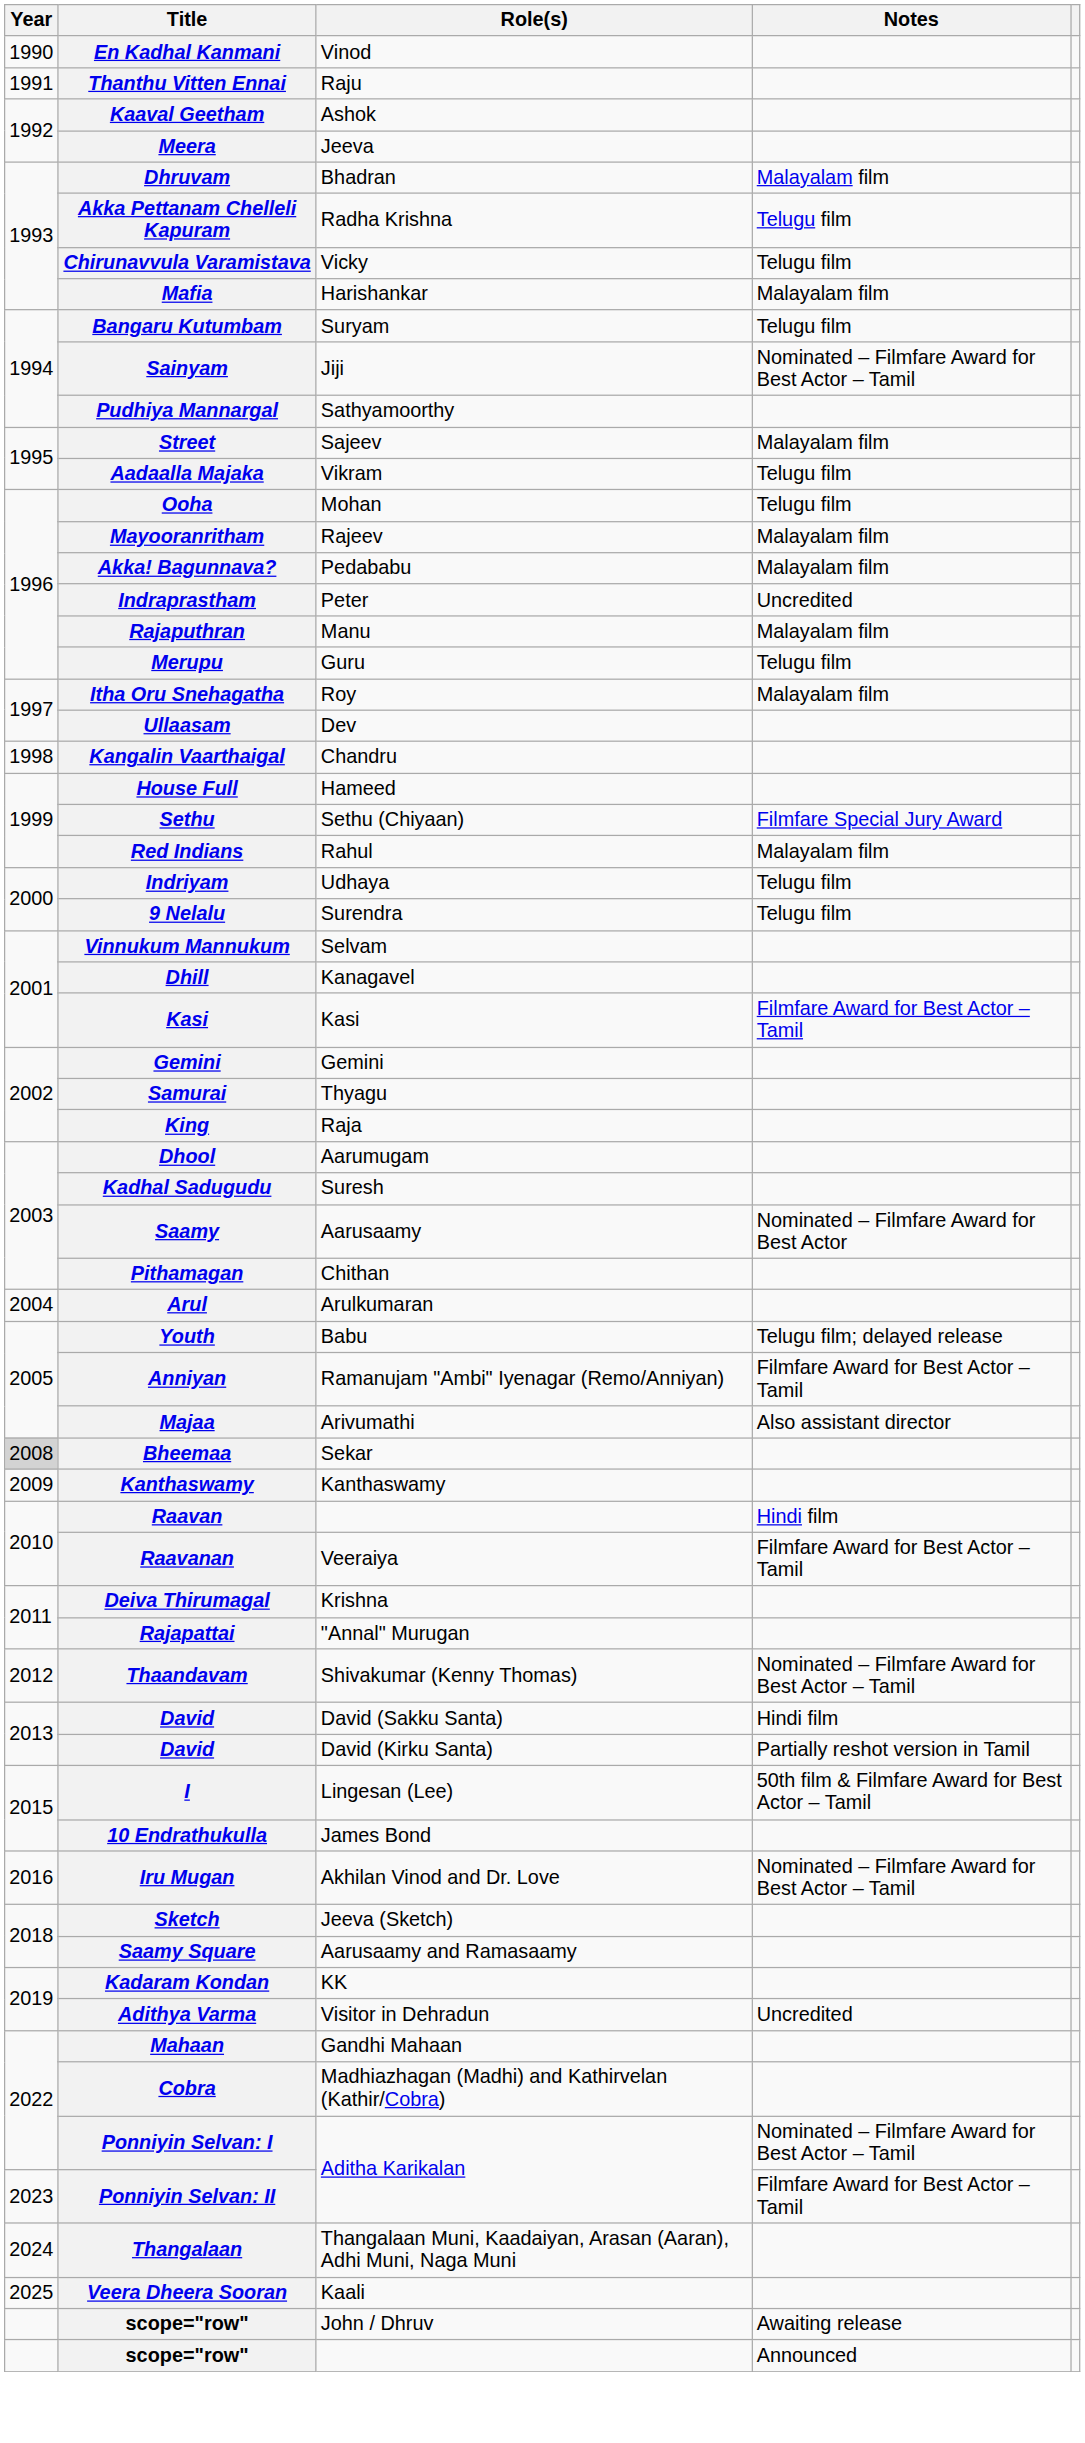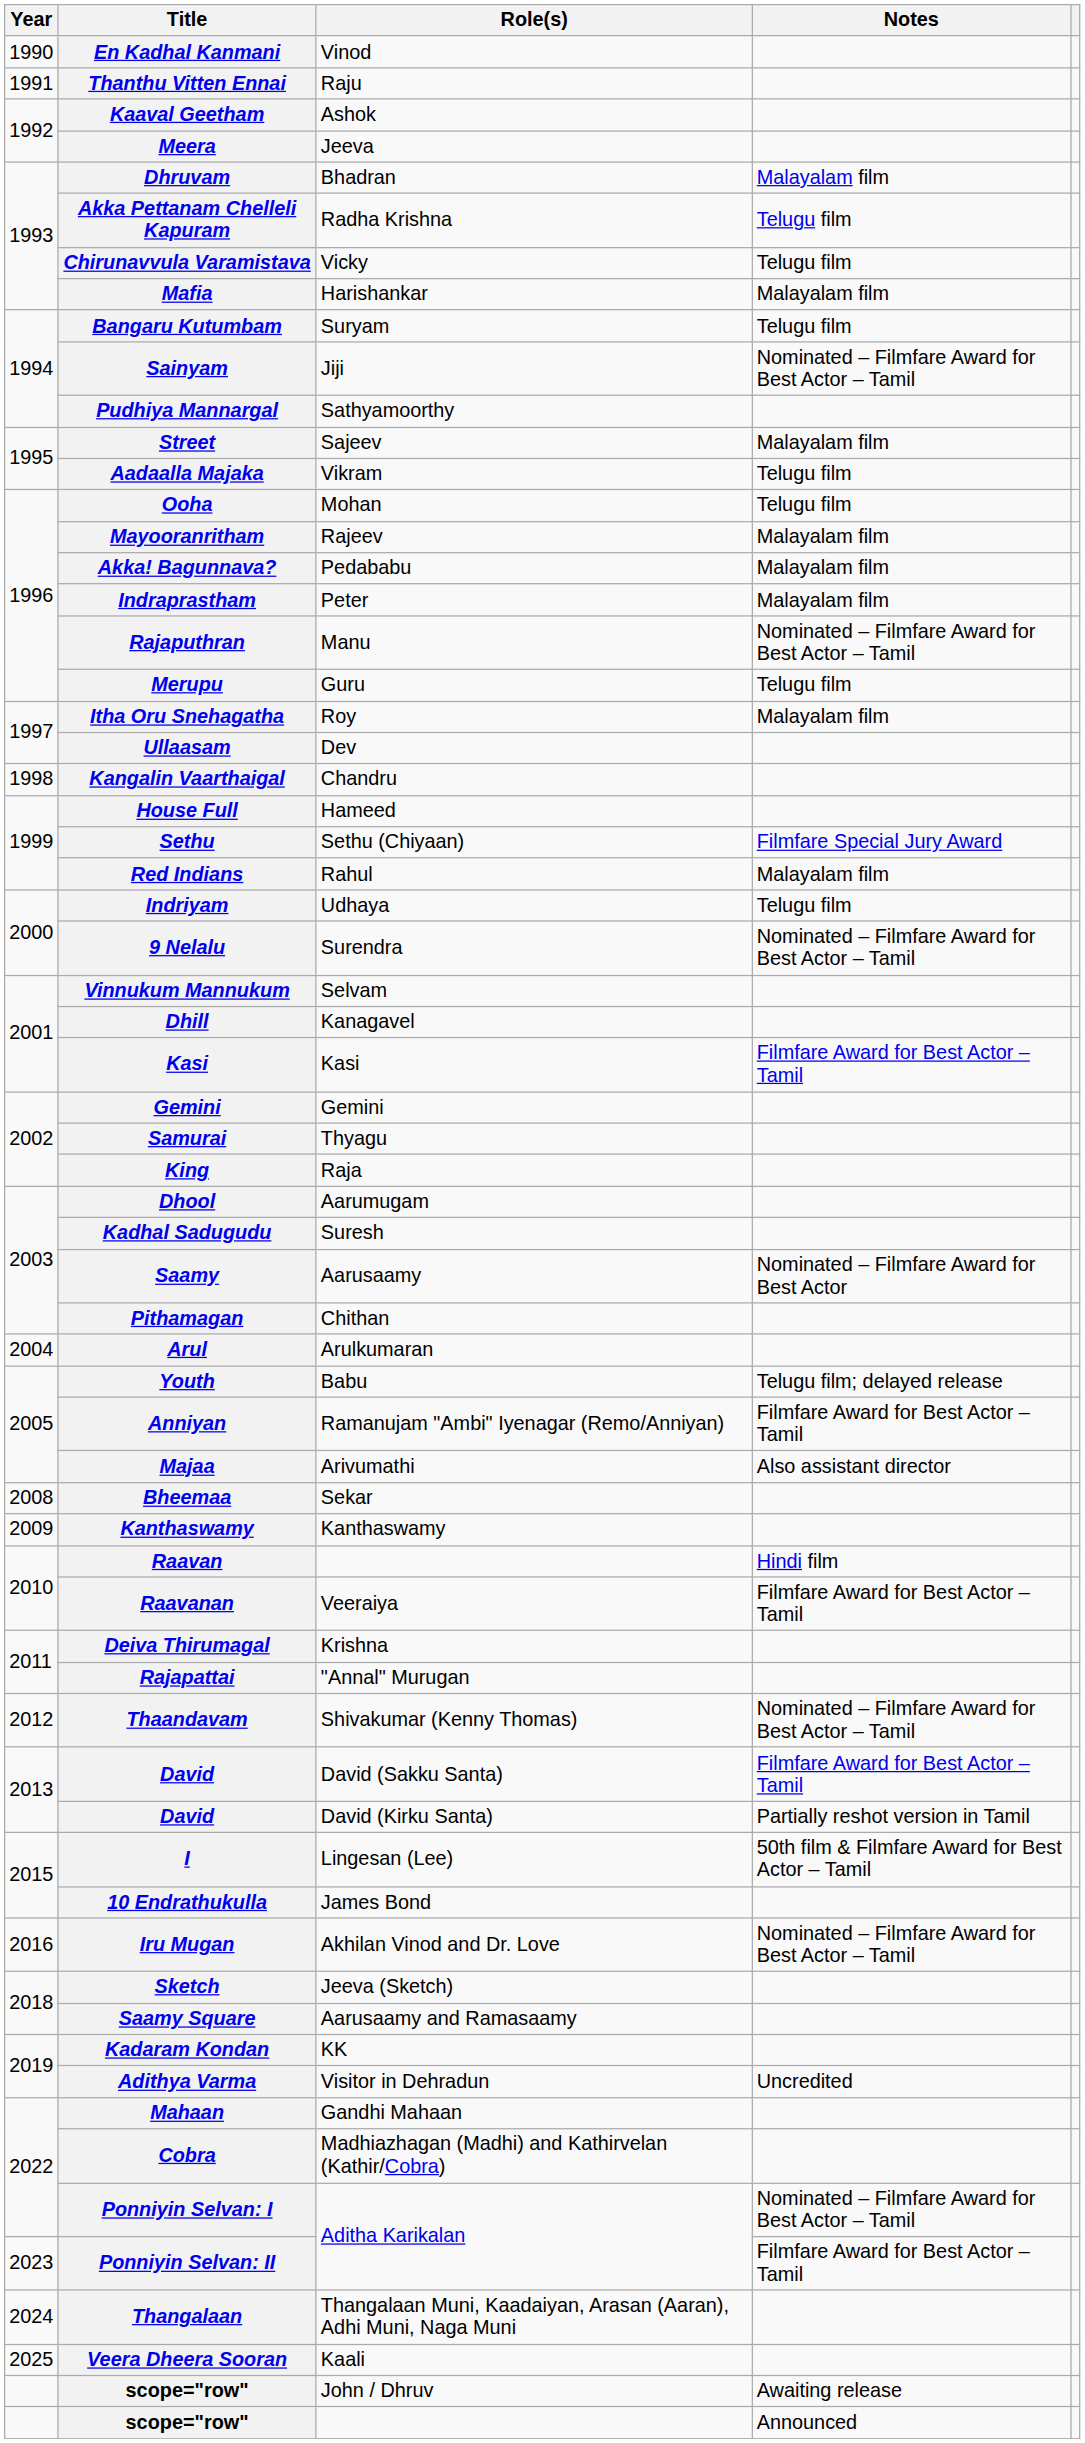(805, 599) Uncredited -> (823, 599) Malayalam film
(823, 631) Malayalam film -> (896, 642) Nominated – Filmfare Award for Best Actor – Tamil
(804, 914) Telugu film -> (896, 947) Nominated – Filmfare Award for Best Actor – Tamil
(31, 1453) lightgrey background -> (31, 1498) no background
(798, 1718) Hindi film -> (893, 1774) Filmfare Award for Best Actor – Tamil
